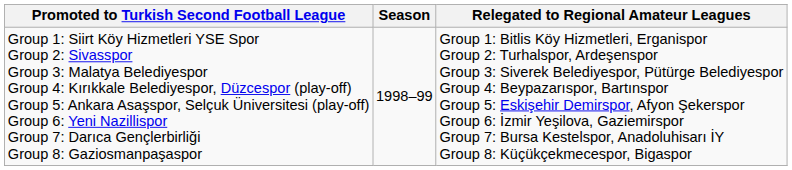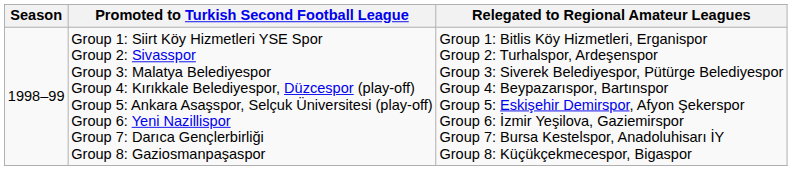columns swapped: (404, 16) <-> (189, 16)
